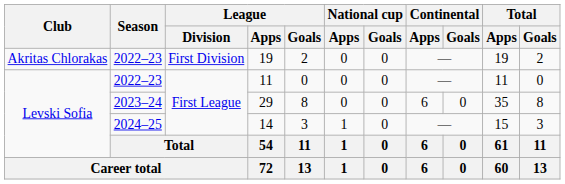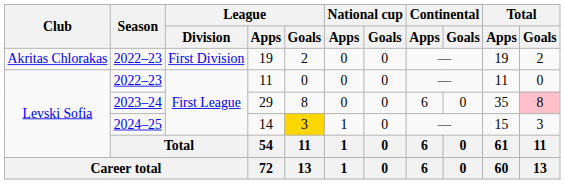(540, 102) no background -> (540, 102) pink background
(304, 124) no background -> (304, 124) gold background
